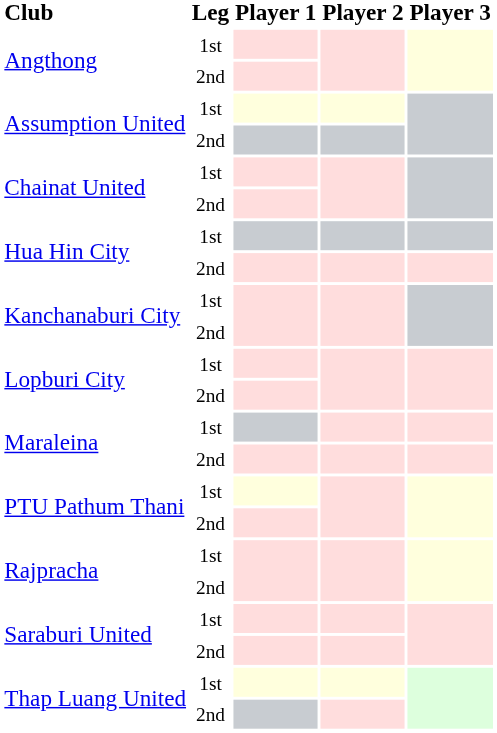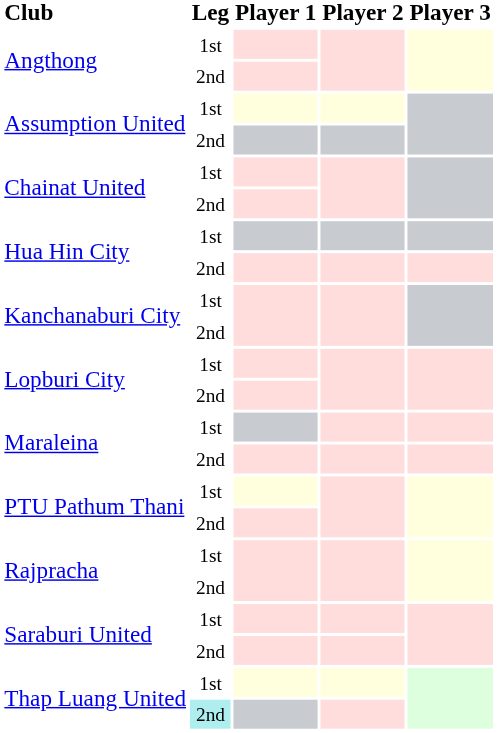(211, 715) no background -> (211, 715) paleturquoise background
